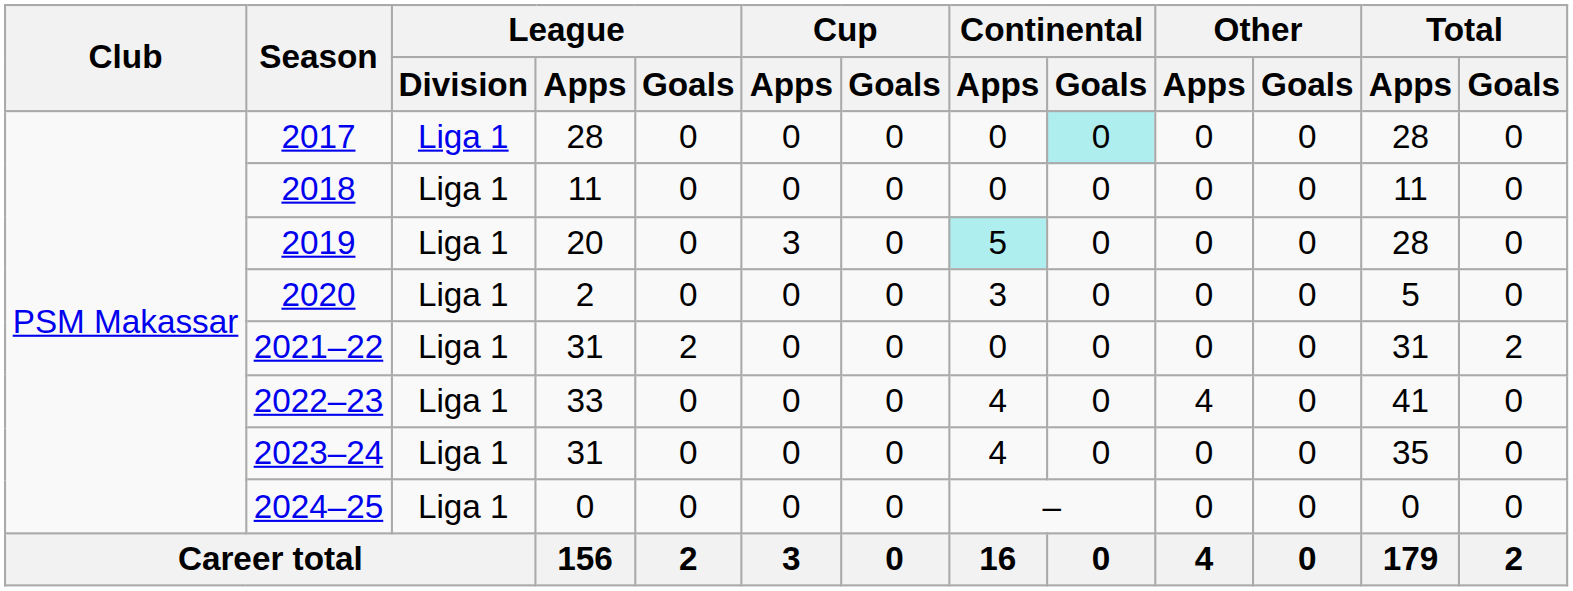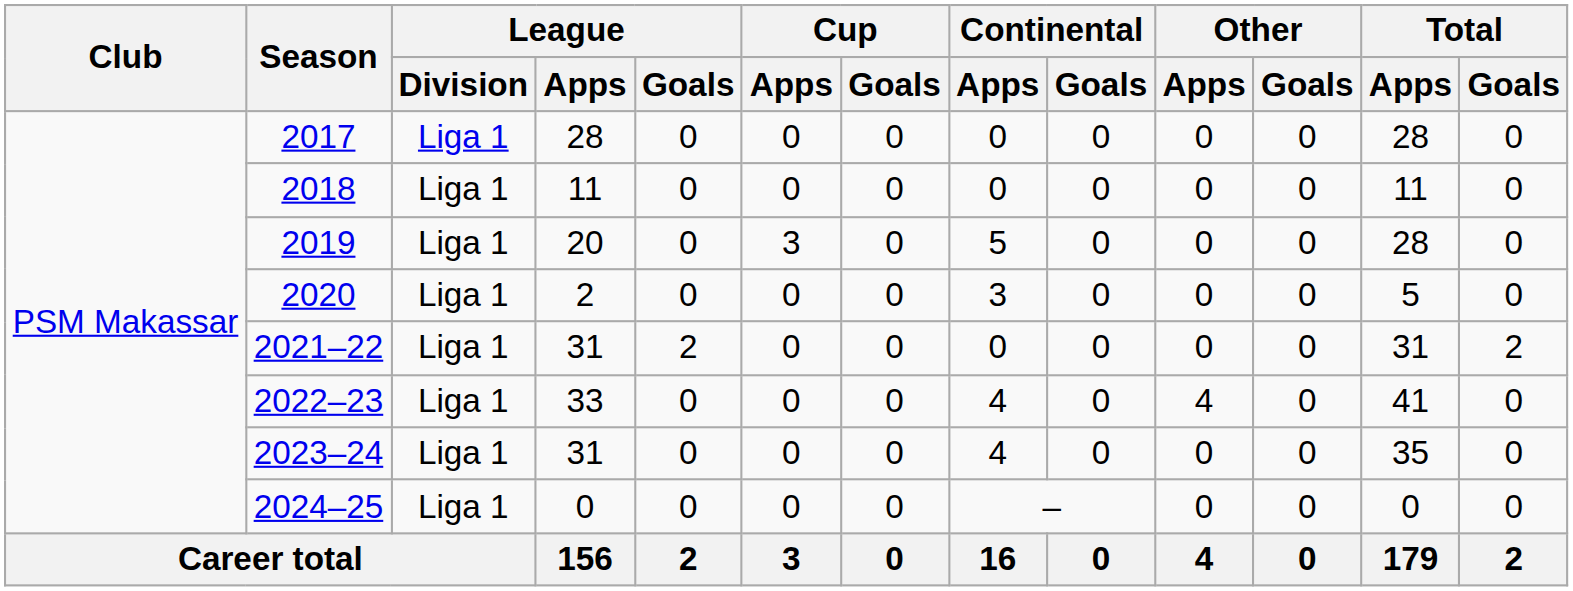(1101, 136) paleturquoise background -> (1101, 136) no background
(998, 242) paleturquoise background -> (998, 242) no background
